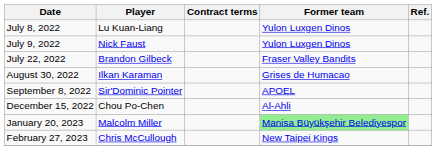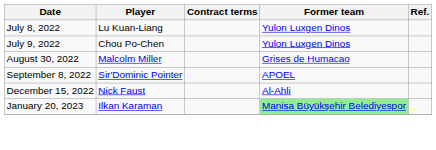(122, 43) Nick Faust -> (131, 43) Chou Po-Chen
- row: (36, 59)
(130, 75) Ilkan Karaman -> (130, 59) Malcolm Miller
(131, 106) Chou Po-Chen -> (122, 91) Nick Faust
(130, 122) Malcolm Miller -> (130, 106) Ilkan Karaman
- row: (47, 138)
